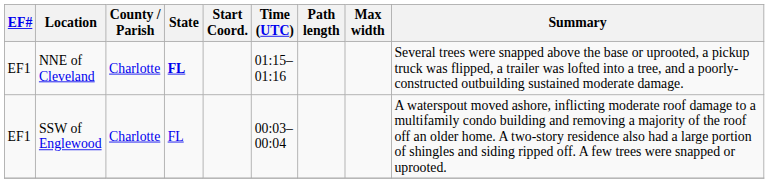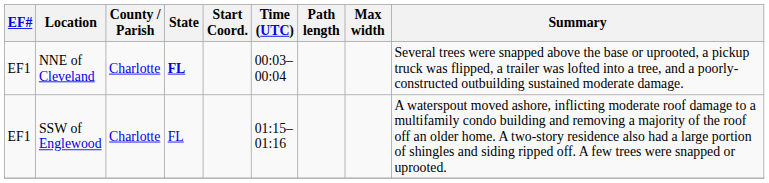(274, 68) 01:15–01:16 -> (274, 68) 00:03–00:04
(274, 136) 00:03–00:04 -> (274, 136) 01:15–01:16
